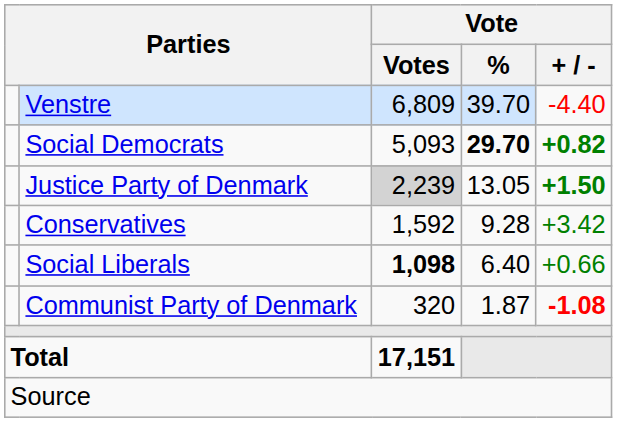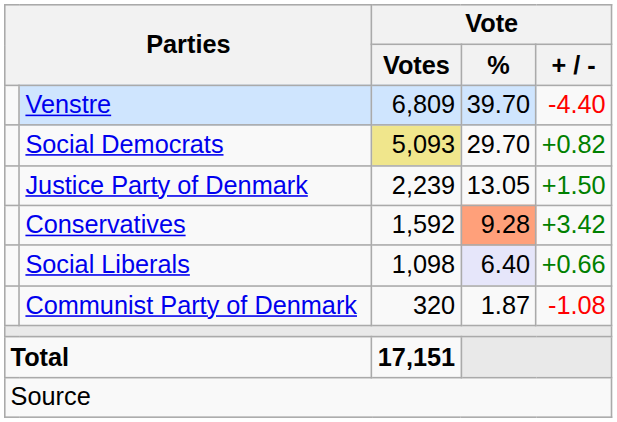(423, 144) no background -> (423, 144) khaki background
(498, 144) bold -> (498, 144) normal
(574, 144) bold -> (574, 144) normal
(423, 184) lightgrey background -> (423, 184) no background
(574, 184) bold -> (574, 184) normal
(505, 225) no background -> (505, 225) lightsalmon background
(423, 265) bold -> (423, 265) normal
(505, 265) no background -> (505, 265) lavender background
(577, 305) bold -> (577, 305) normal
